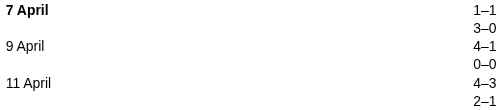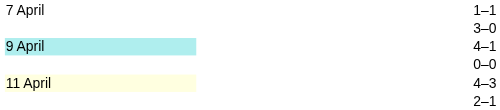(27, 10) bold -> (25, 10) normal
(25, 46) no background -> (25, 46) paleturquoise background
(28, 83) no background -> (28, 83) lightyellow background
